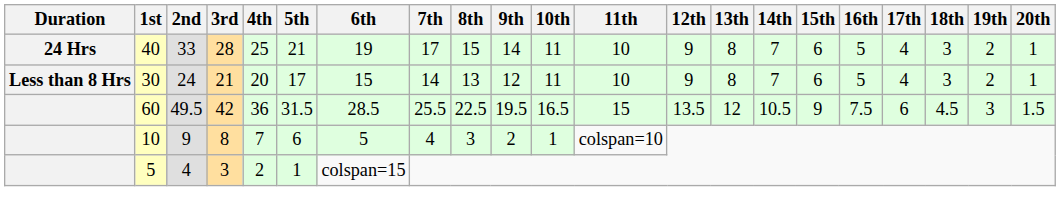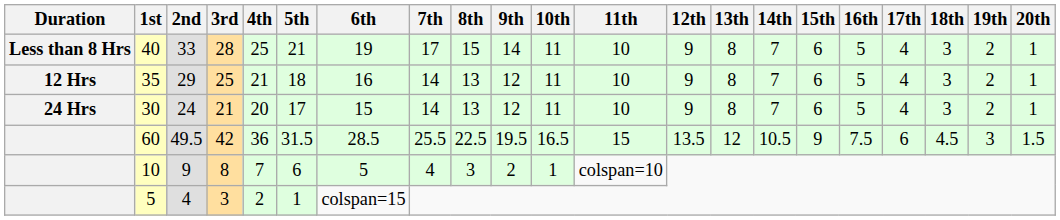(70, 49) 24 Hrs -> (70, 49) Less than 8 Hrs
+ row: (151, 79)
(70, 79) Less than 8 Hrs -> (70, 109) 24 Hrs
